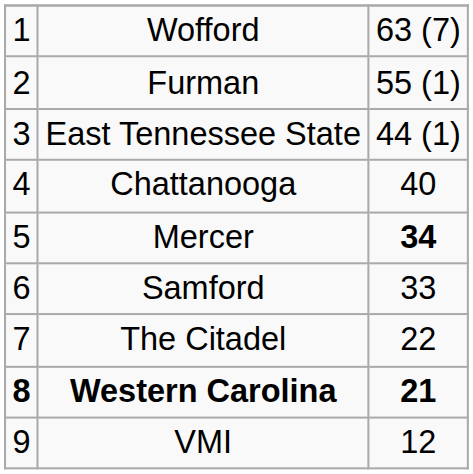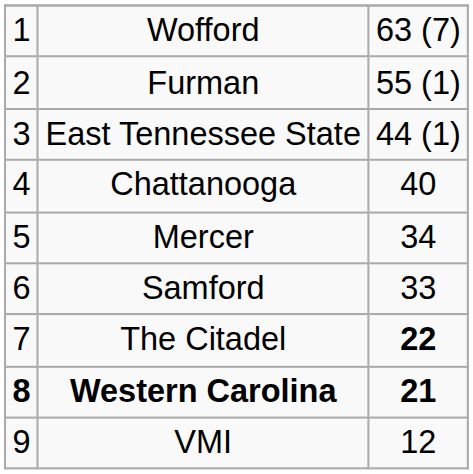(418, 236) bold -> (418, 236) normal
(418, 339) normal -> (418, 339) bold
